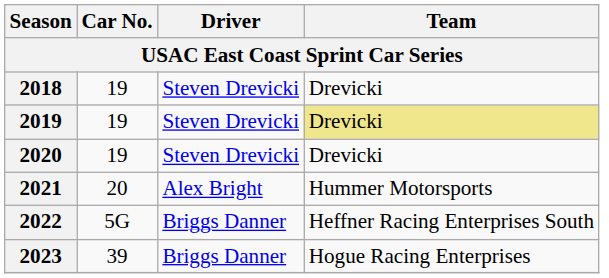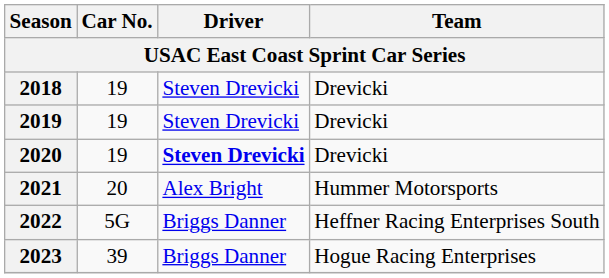(346, 121) khaki background -> (351, 121) no background
(231, 155) normal -> (233, 155) bold
